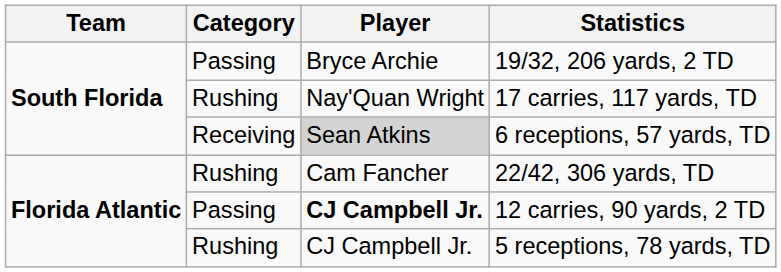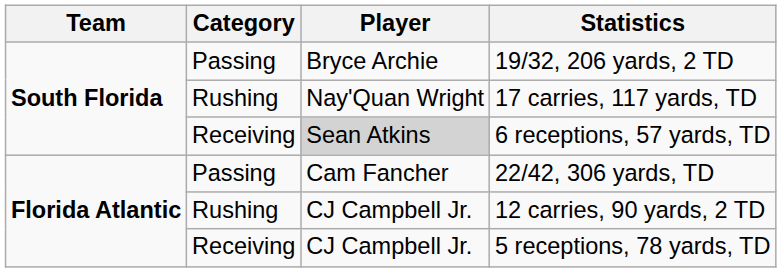(235, 172) Rushing -> (234, 172) Passing
(234, 210) Passing -> (235, 210) Rushing
(394, 210) bold -> (389, 210) normal
(235, 247) Rushing -> (244, 247) Receiving
